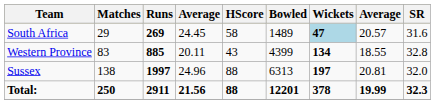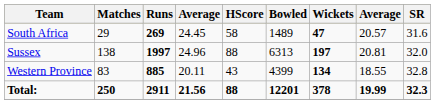(319, 33) lightblue background -> (319, 33) no background
rows swapped: (24, 71) <-> (49, 52)
